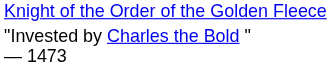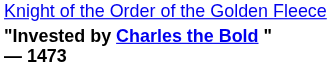(127, 46) normal -> (138, 46) bold
